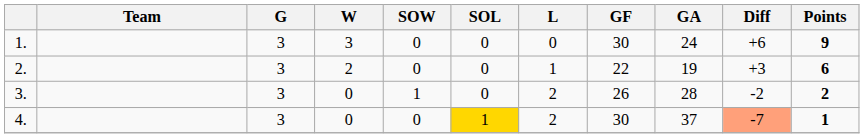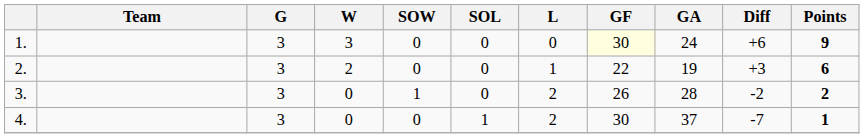(621, 42) no background -> (621, 42) lightyellow background
(485, 119) gold background -> (485, 119) no background
(757, 119) lightsalmon background -> (757, 119) no background
